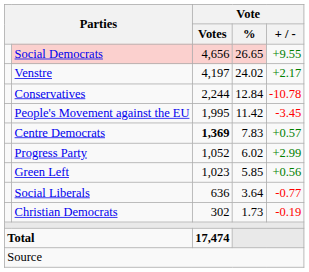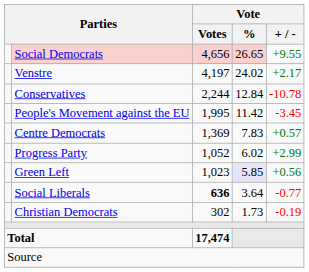(215, 133) bold -> (215, 133) normal
(252, 172) no background -> (252, 172) lavender background
(220, 192) normal -> (220, 192) bold
